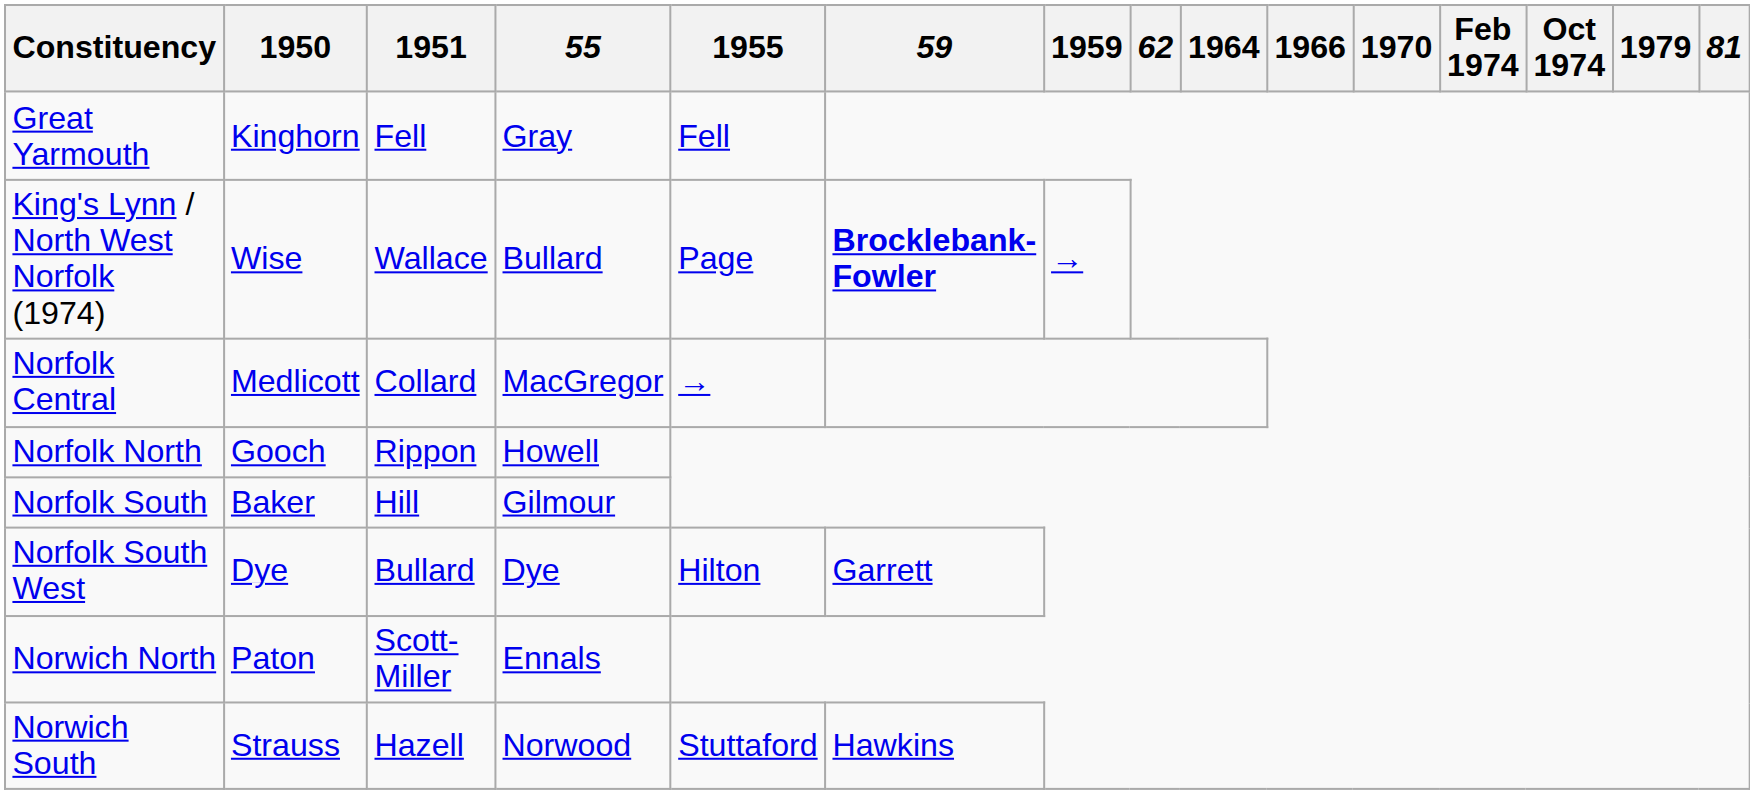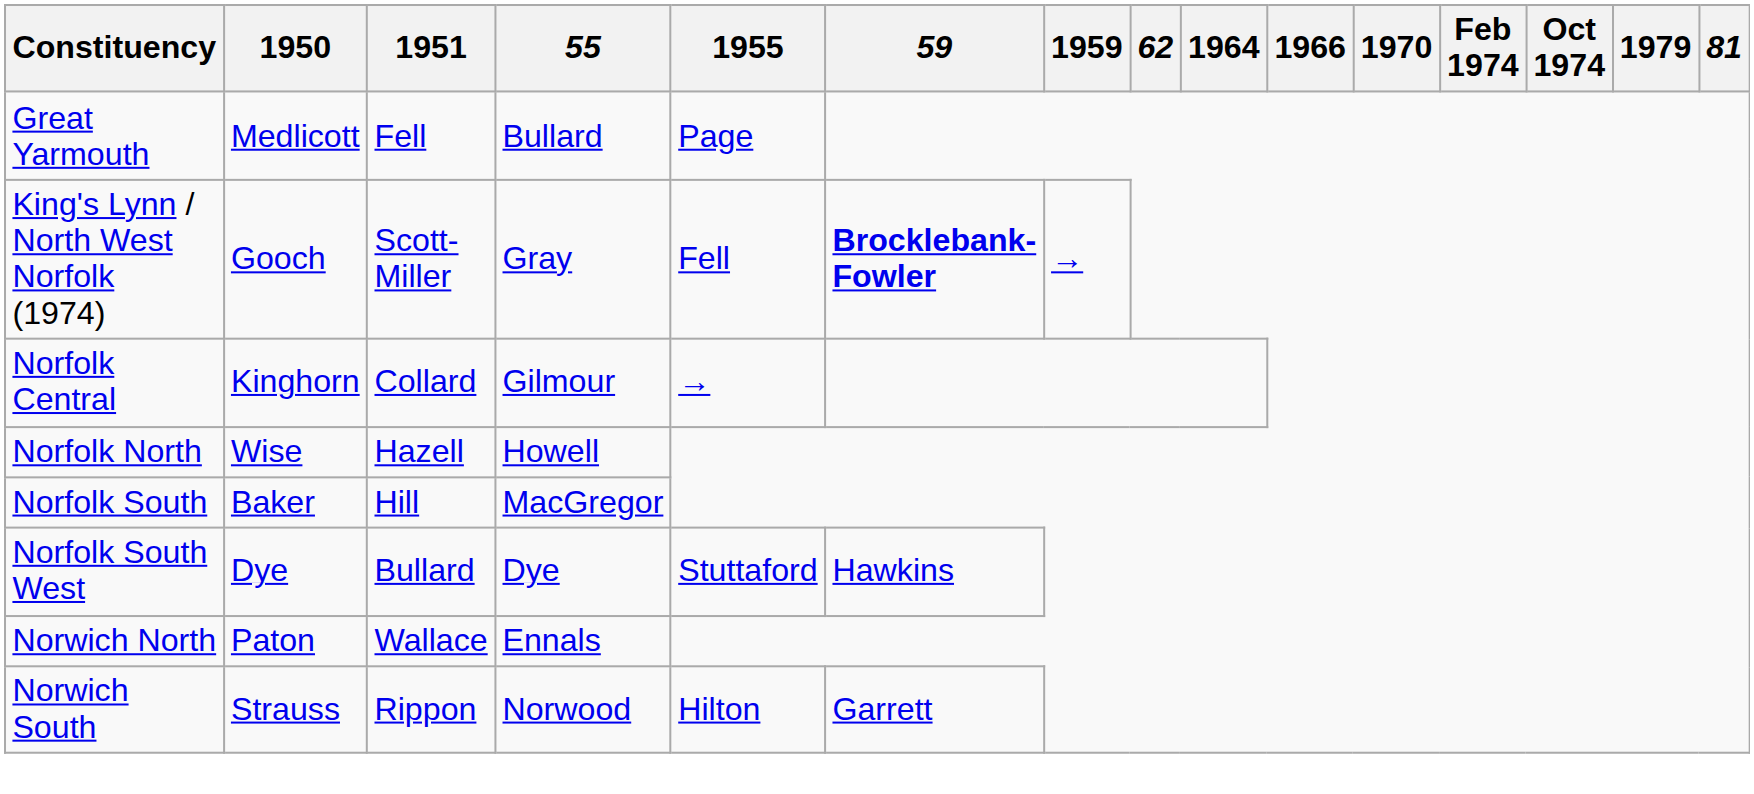(295, 135) Kinghorn -> (295, 135) Medlicott
(537, 135) Gray -> (553, 135) Bullard
(704, 135) Fell -> (716, 135) Page
(267, 258) Wise -> (278, 258) Gooch
(431, 258) Wallace -> (417, 258) Scott-Miller
(553, 258) Bullard -> (537, 258) Gray
(716, 258) Page -> (704, 258) Fell
(295, 382) Medlicott -> (295, 382) Kinghorn
(583, 382) MacGregor -> (559, 382) Gilmour
(278, 451) Gooch -> (267, 451) Wise
(425, 451) Rippon -> (419, 451) Hazell
(559, 502) Gilmour -> (583, 502) MacGregor
(719, 571) Hilton -> (748, 571) Stuttaford
(883, 571) Garrett -> (893, 571) Hawkins
(417, 658) Scott-Miller -> (431, 640) Wallace
(419, 745) Hazell -> (425, 709) Rippon
(748, 745) Stuttaford -> (719, 709) Hilton
(893, 745) Hawkins -> (883, 709) Garrett
